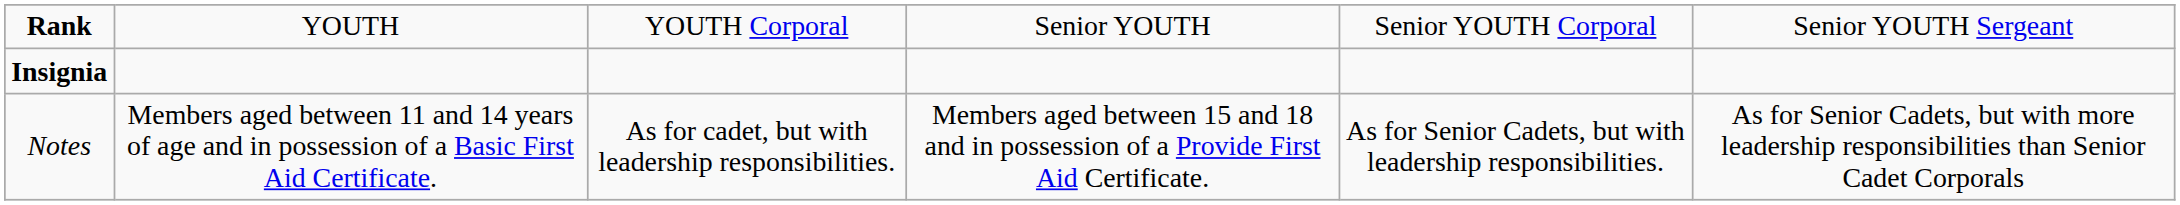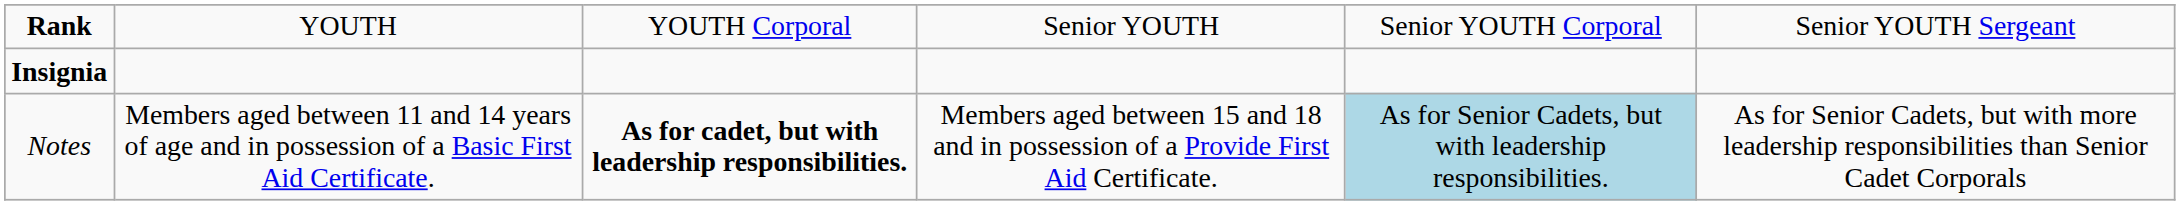(747, 146) normal -> (750, 146) bold
(1515, 146) no background -> (1521, 146) lightblue background
